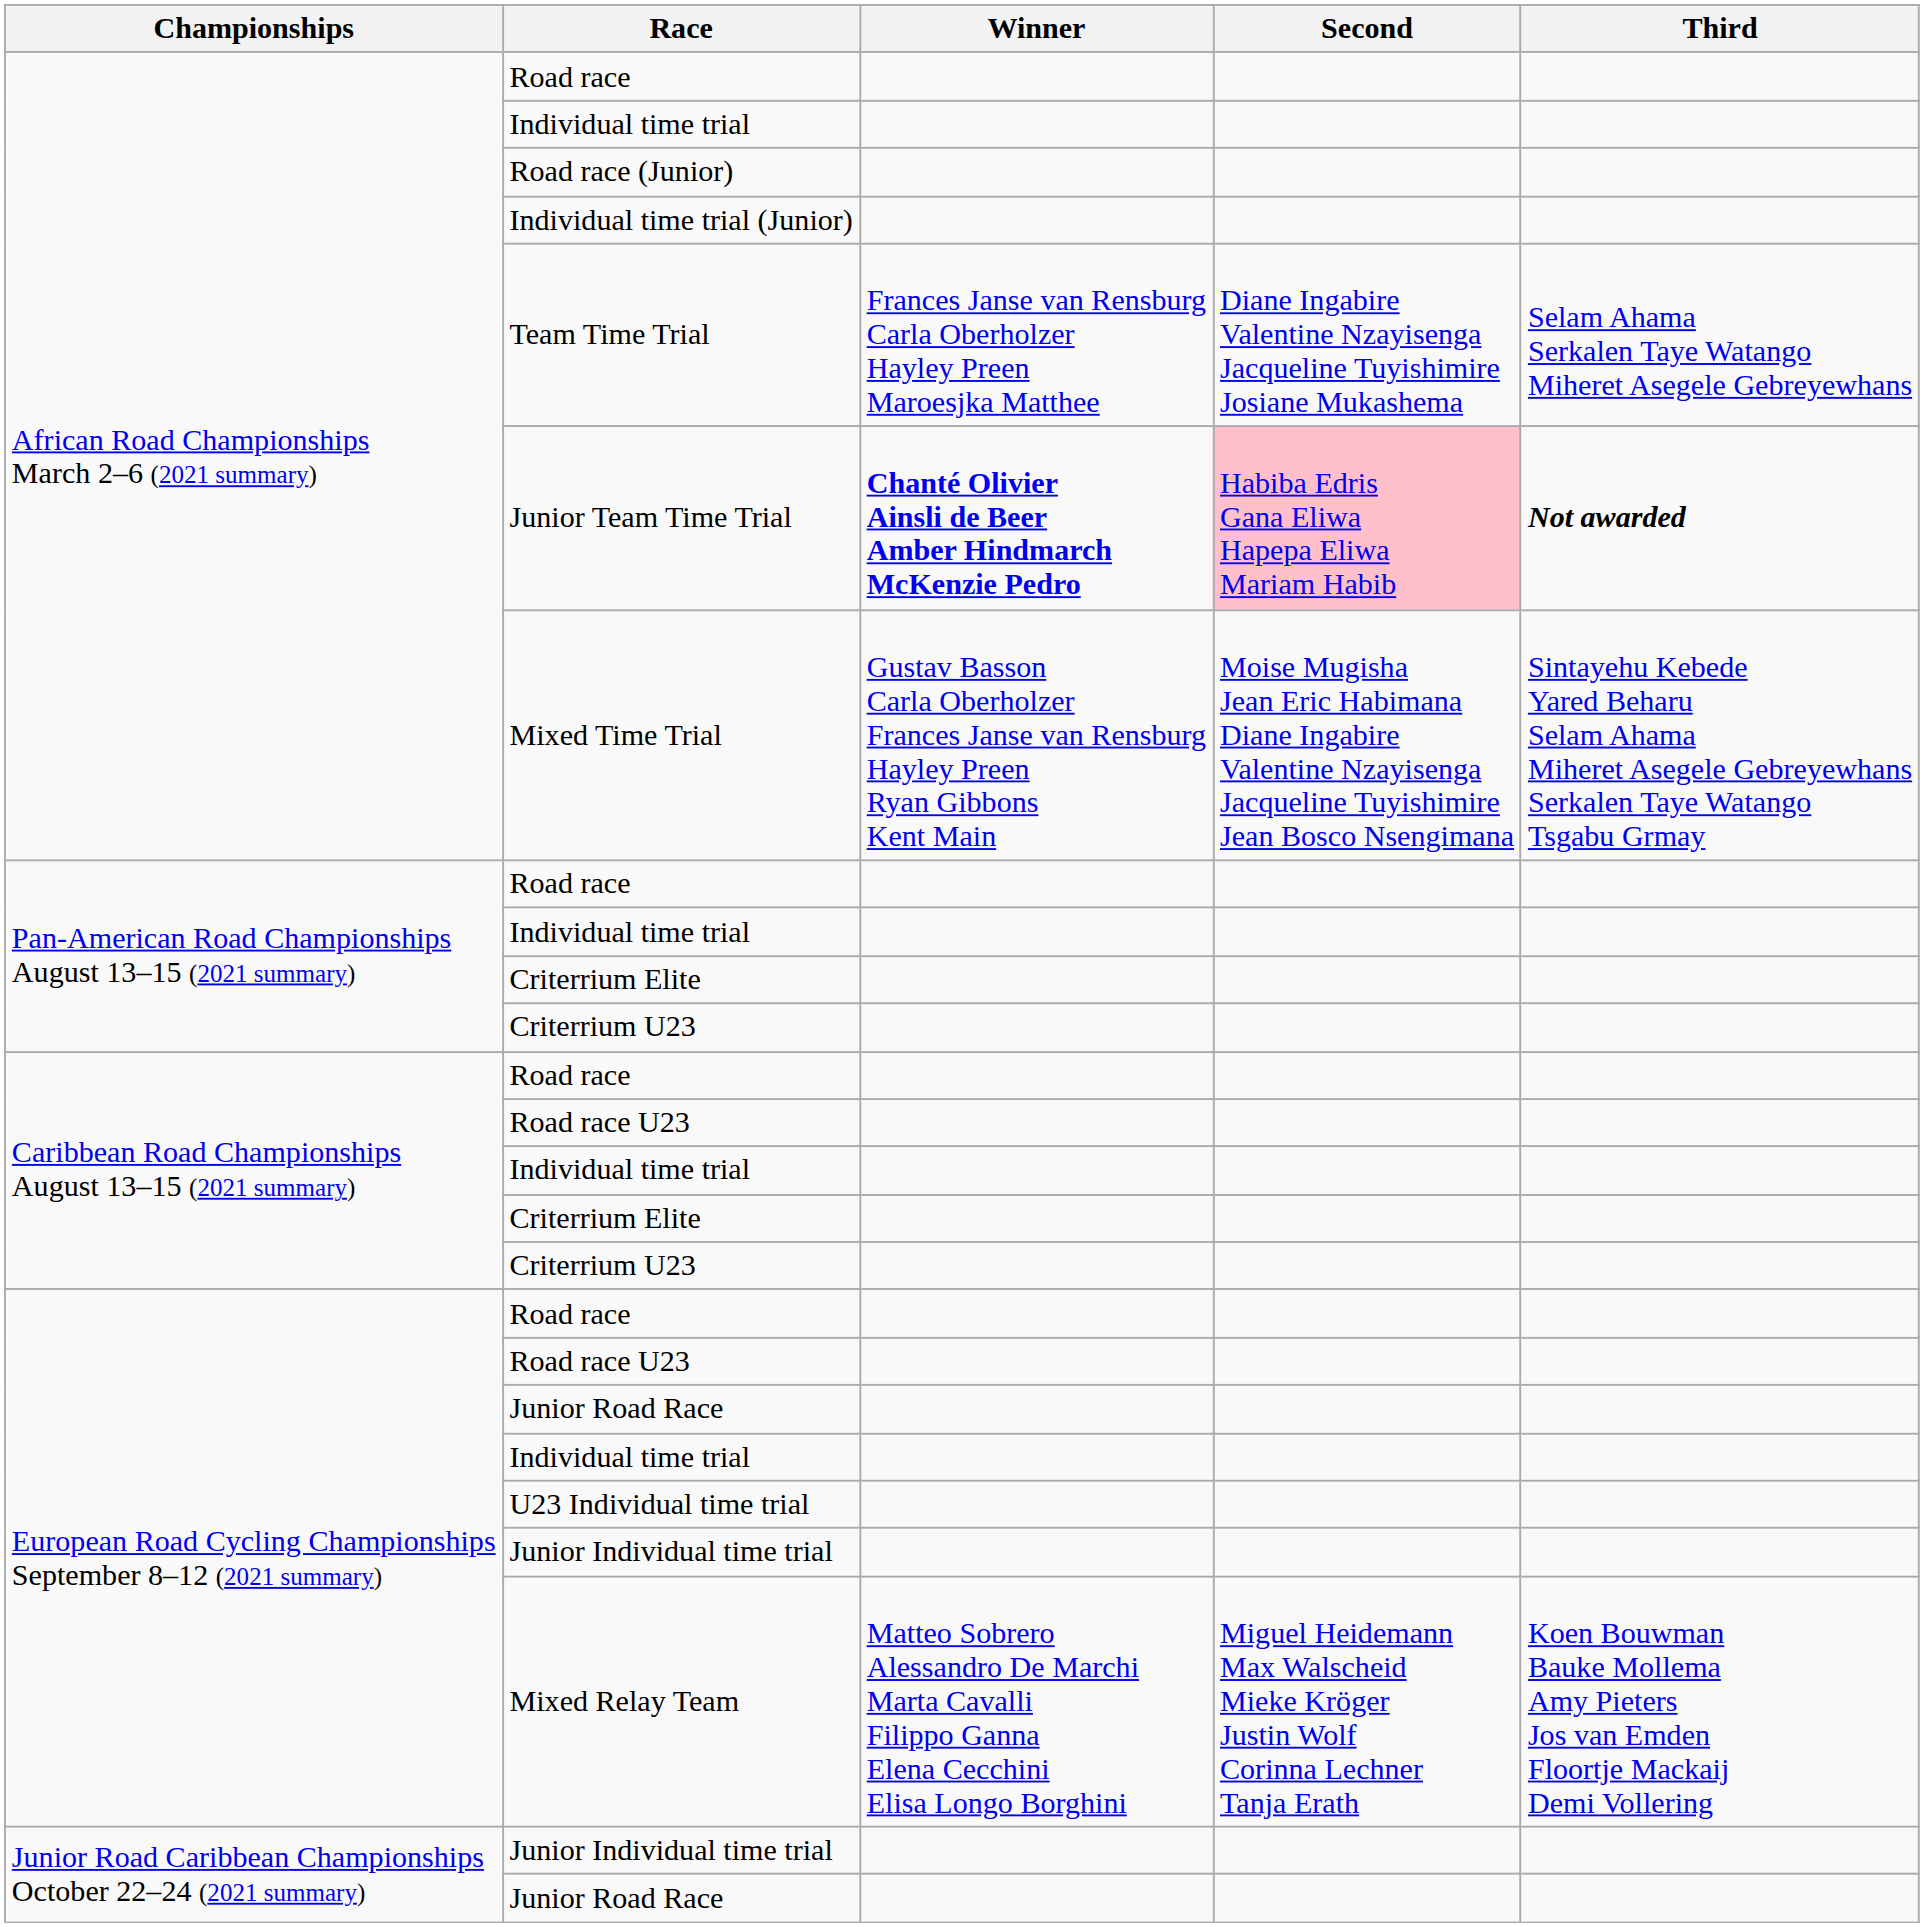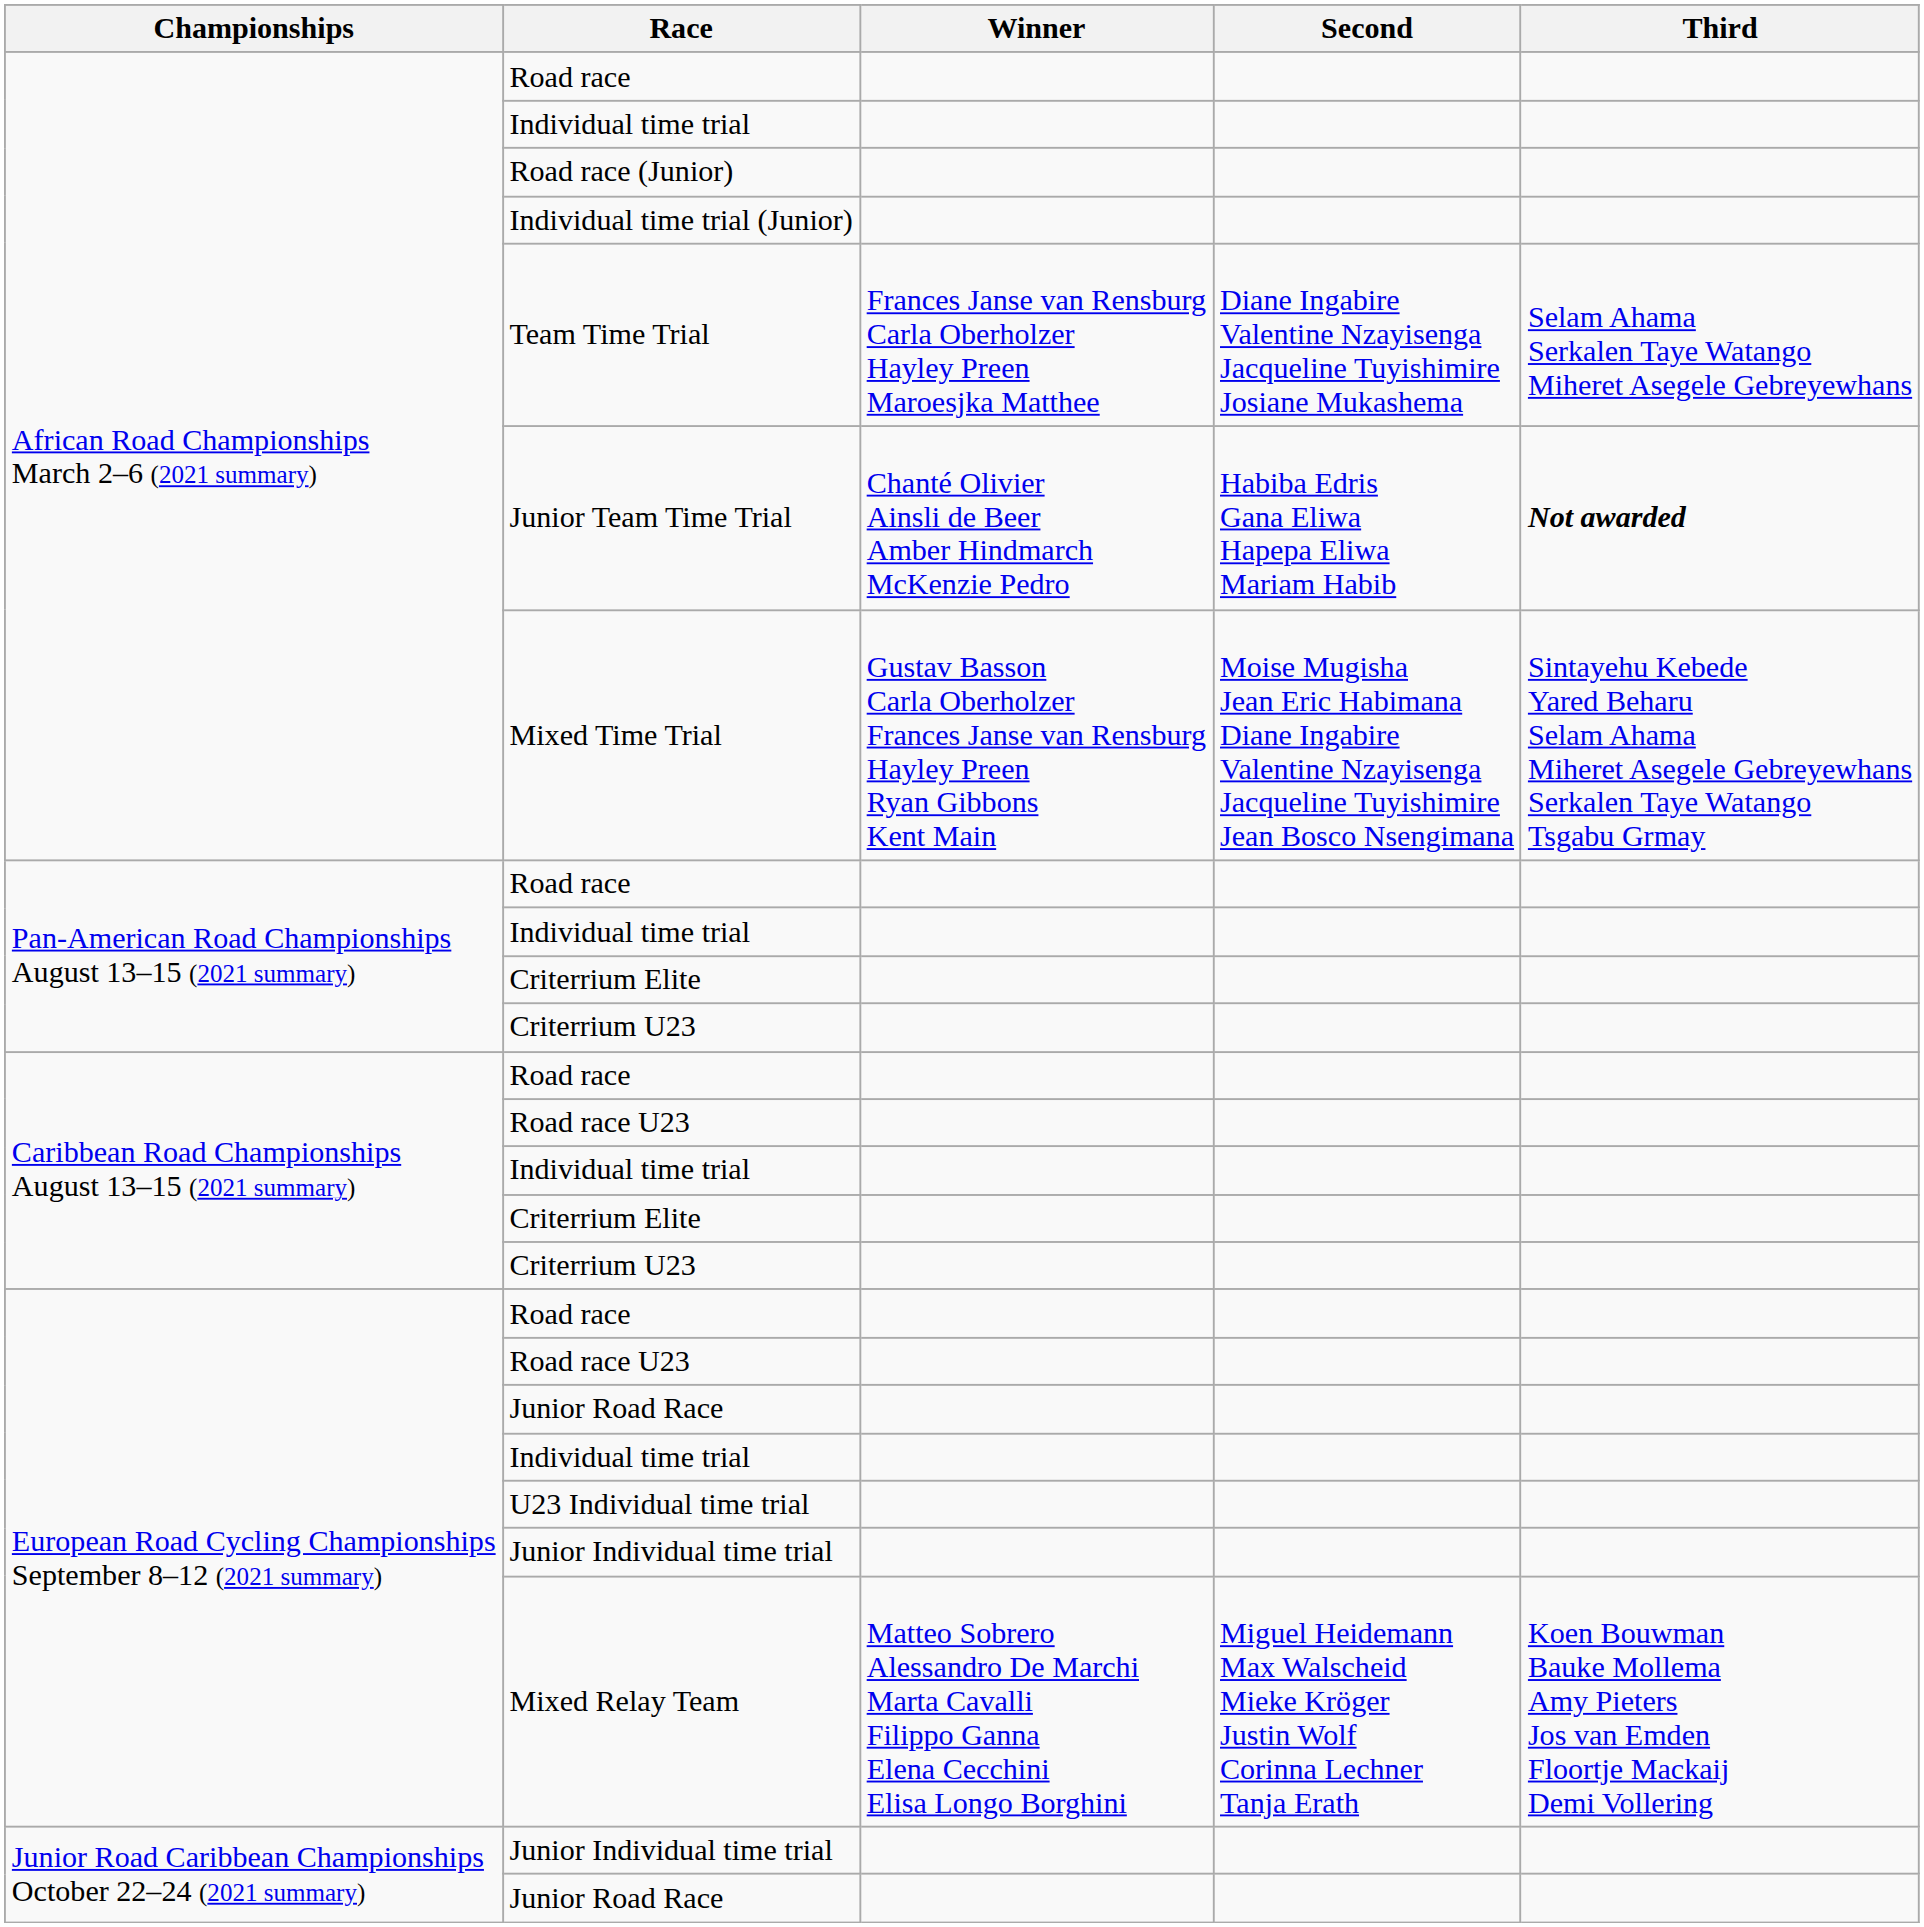(989, 534) bold -> (980, 534) normal
(1308, 534) pink background -> (1308, 534) no background
